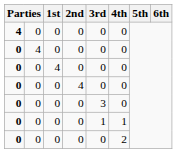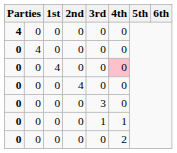(124, 67) no background -> (124, 67) pink background
